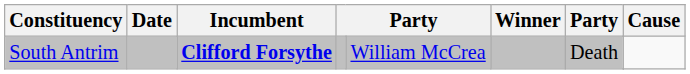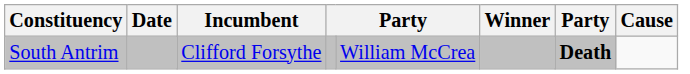(257, 52) bold -> (251, 52) normal
(594, 52) normal -> (585, 52) bold
